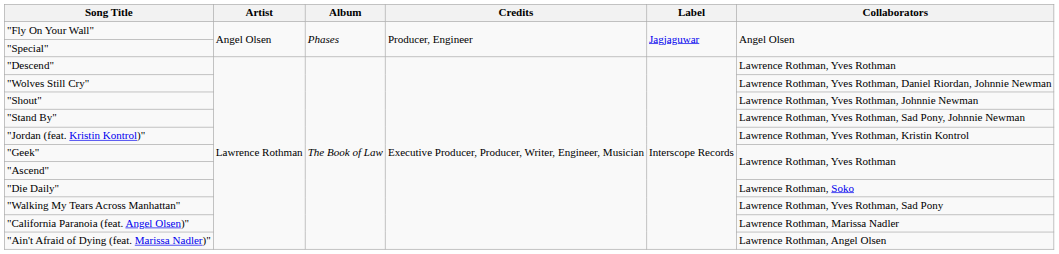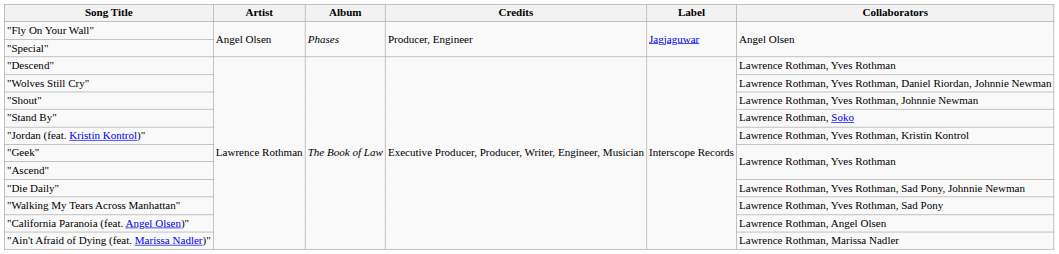(882, 118) Lawrence Rothman, Yves Rothman, Sad Pony, Johnnie Newman -> (796, 118) Lawrence Rothman, Soko
(796, 188) Lawrence Rothman, Soko -> (882, 188) Lawrence Rothman, Yves Rothman, Sad Pony, Johnnie Newman
(819, 223) Lawrence Rothman, Marissa Nadler -> (813, 223) Lawrence Rothman, Angel Olsen
(813, 240) Lawrence Rothman, Angel Olsen -> (819, 240) Lawrence Rothman, Marissa Nadler
